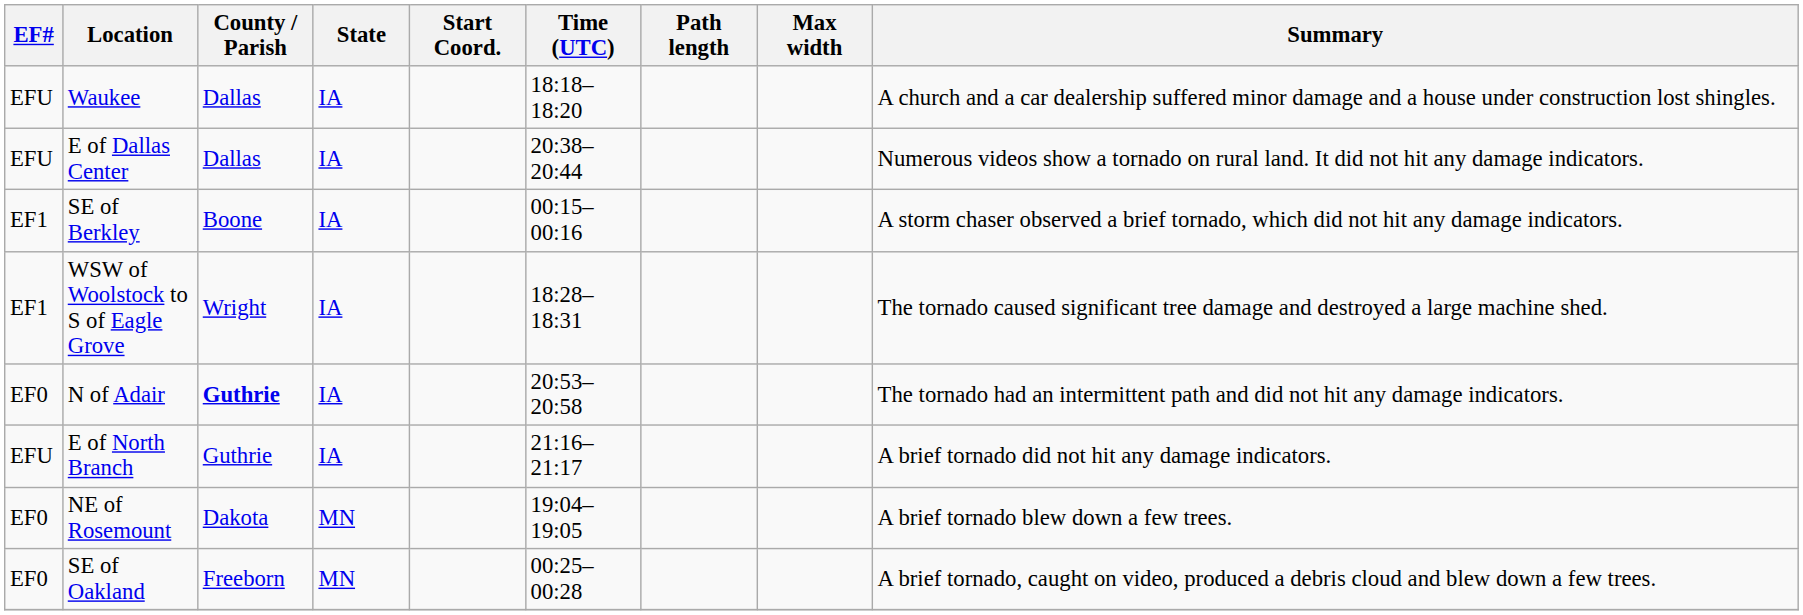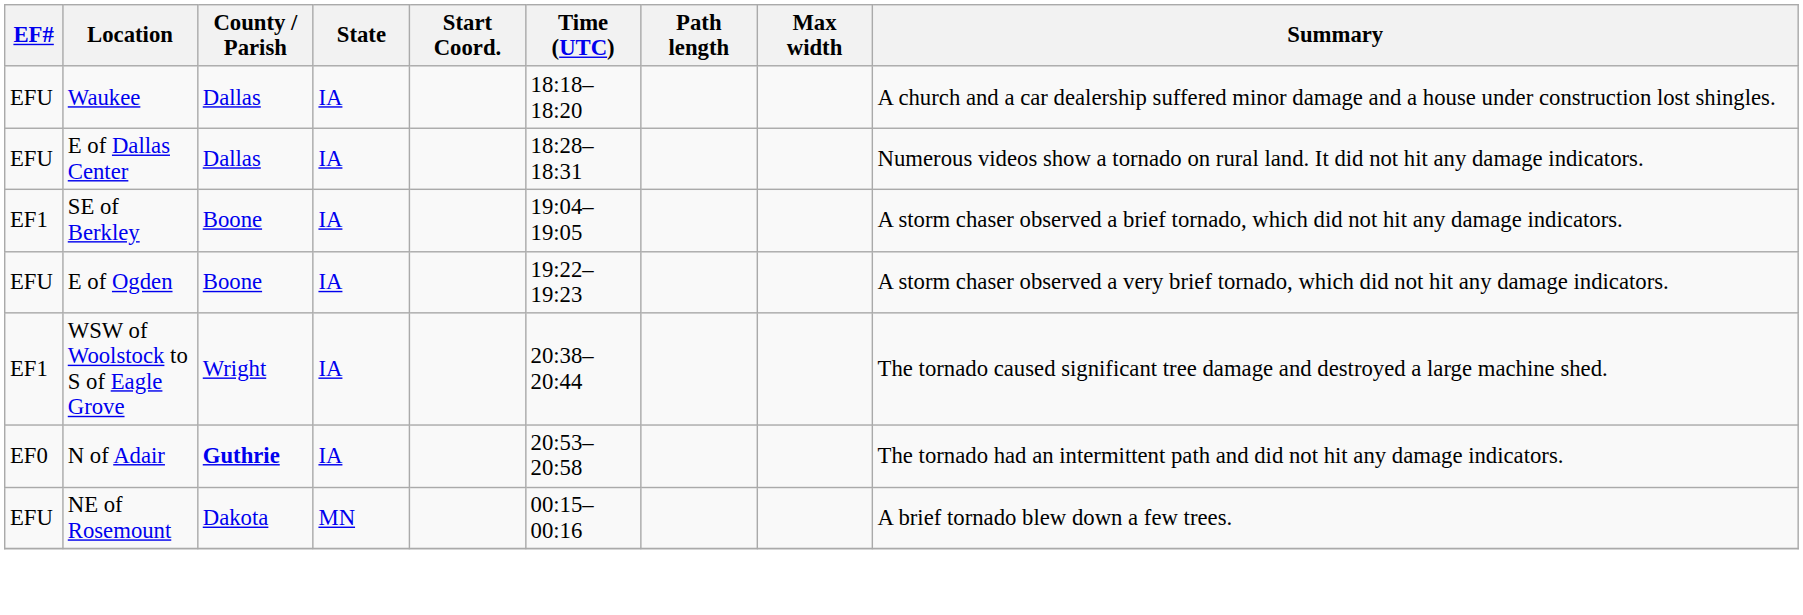(562, 158) 20:38–20:44 -> (562, 158) 18:28–18:31
(562, 220) 00:15–00:16 -> (562, 220) 19:04–19:05
+ row: (120, 281)
(562, 307) 18:28–18:31 -> (562, 368) 20:38–20:44
- row: (116, 455)
(29, 517) EF0 -> (31, 517) EFU
(562, 517) 19:04–19:05 -> (562, 517) 00:15–00:16
- row: (106, 579)
